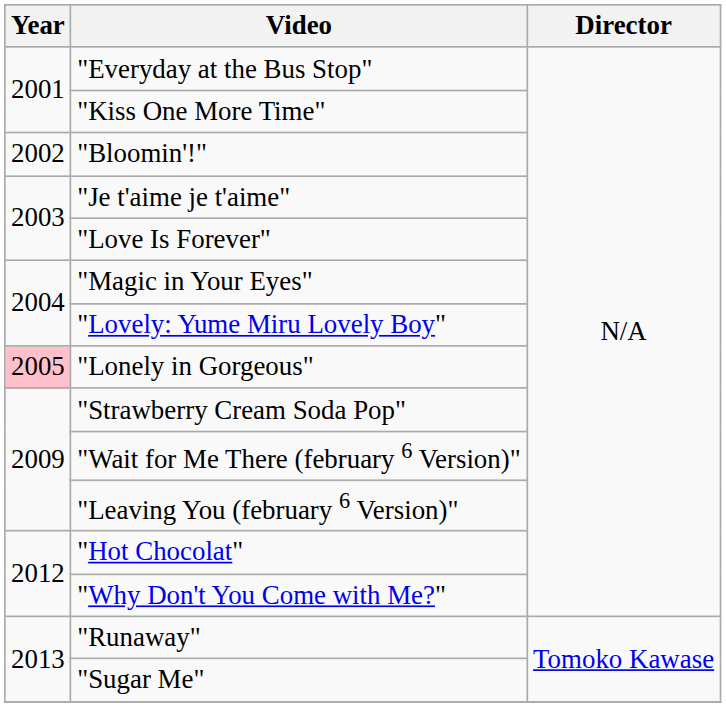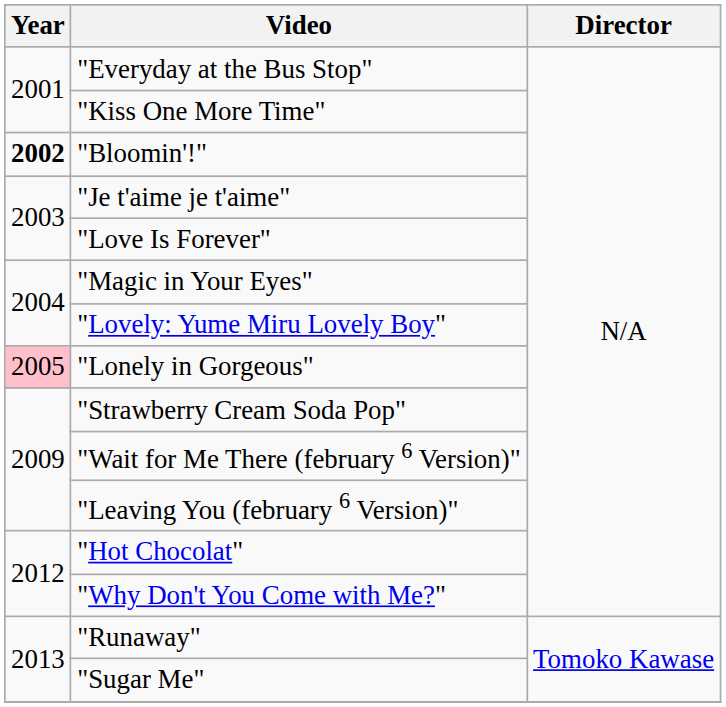(38, 153) normal -> (38, 153) bold
